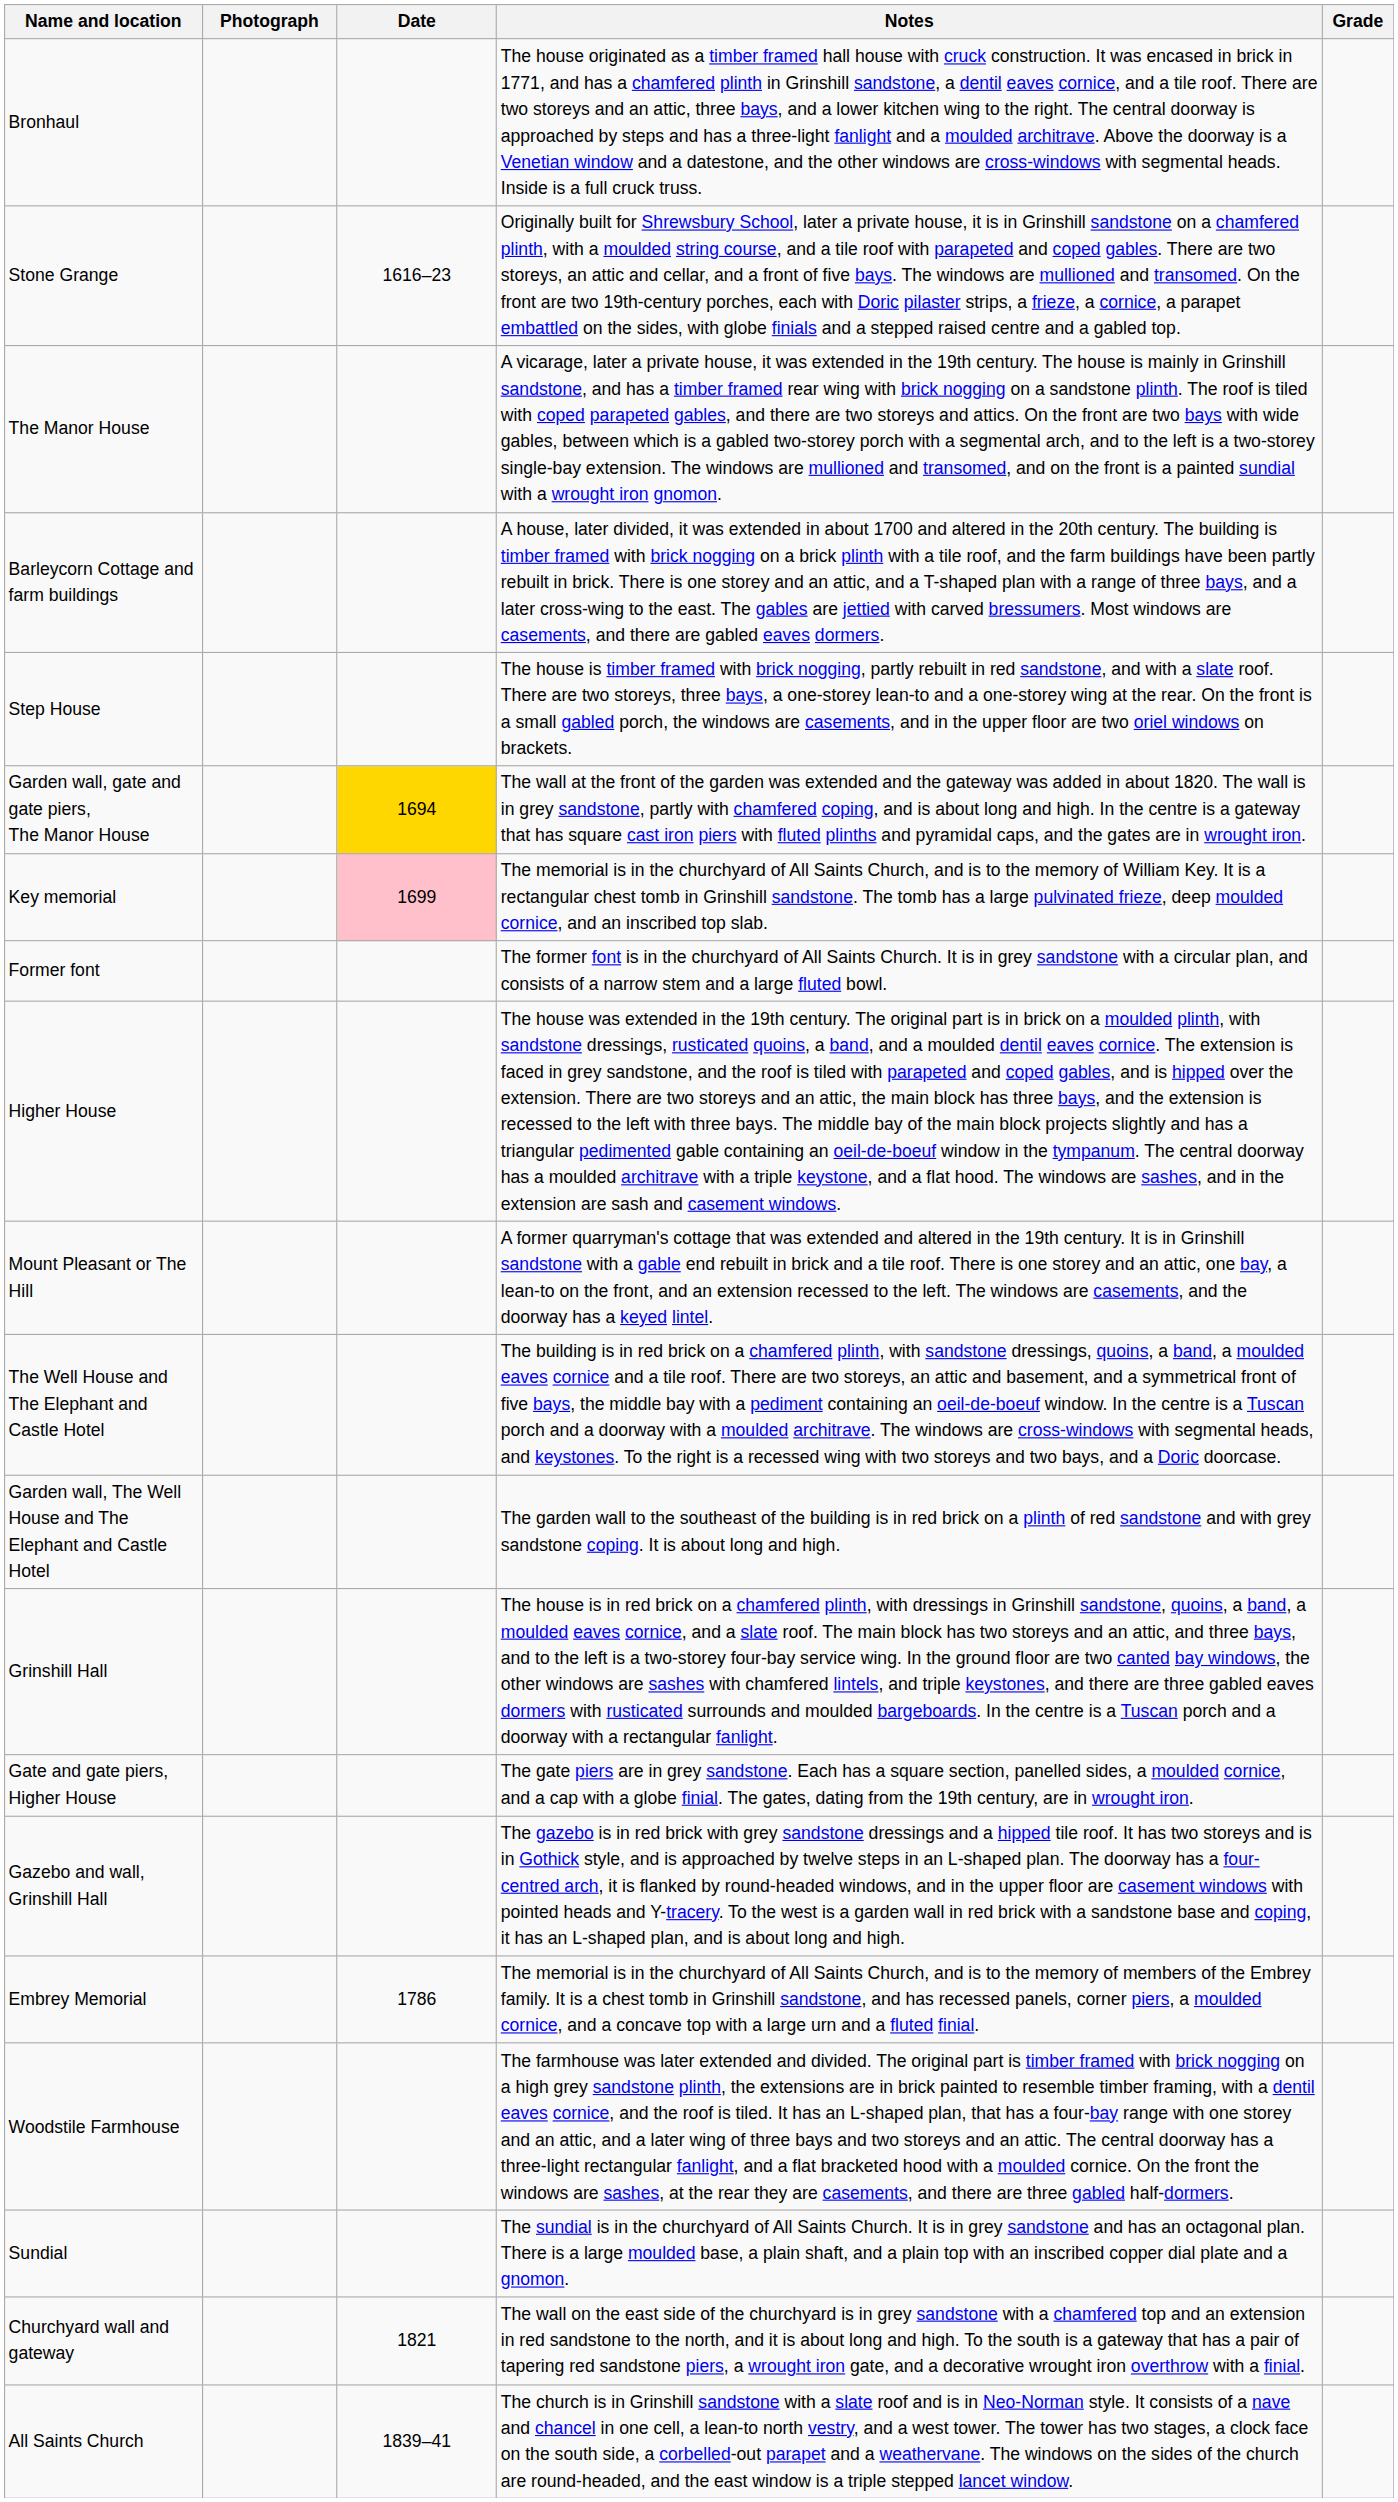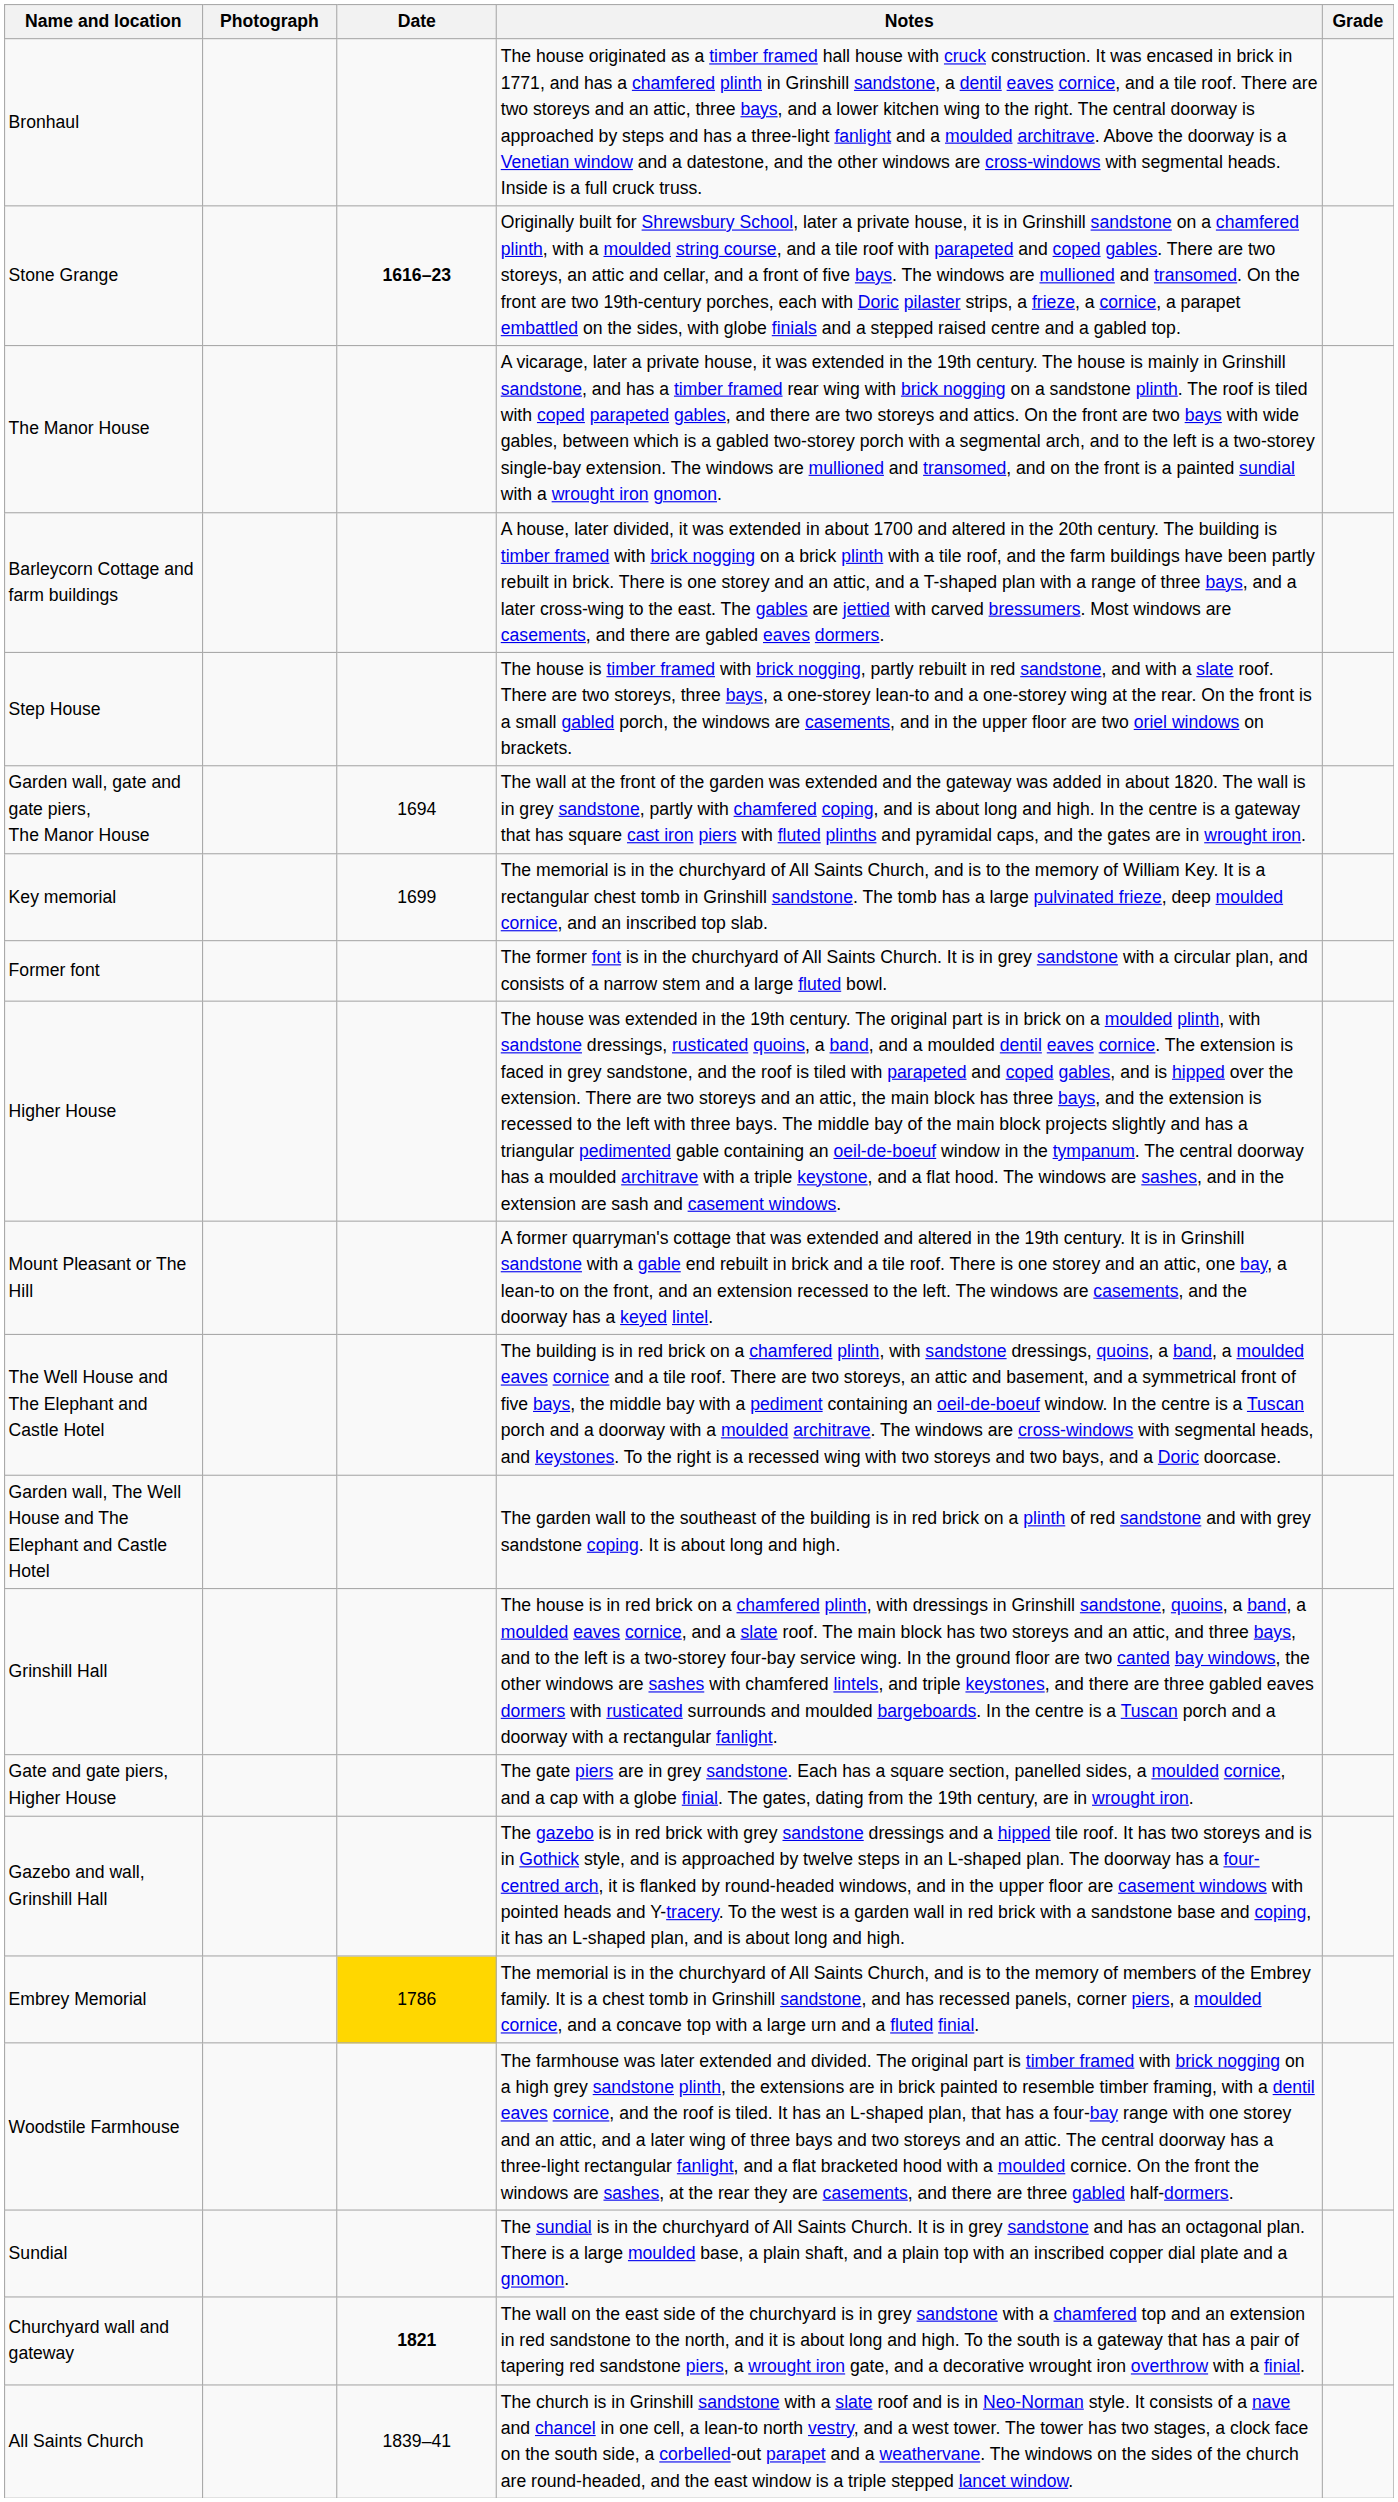(417, 275) normal -> (417, 275) bold
(417, 809) gold background -> (417, 809) no background
(417, 896) pink background -> (417, 896) no background
(417, 1999) no background -> (417, 1999) gold background
(417, 2340) normal -> (417, 2340) bold
